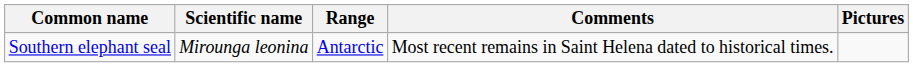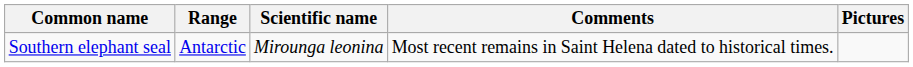columns swapped: (244, 18) <-> (350, 18)
